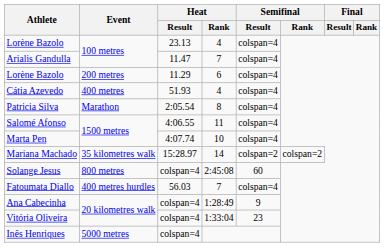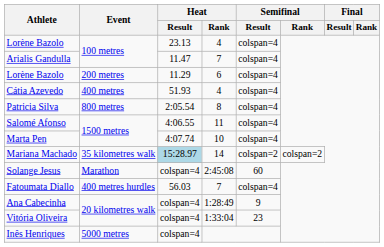(100, 107) Marathon -> (103, 107) 800 metres
(180, 155) no background -> (180, 155) lightblue background
(103, 171) 800 metres -> (100, 171) Marathon
